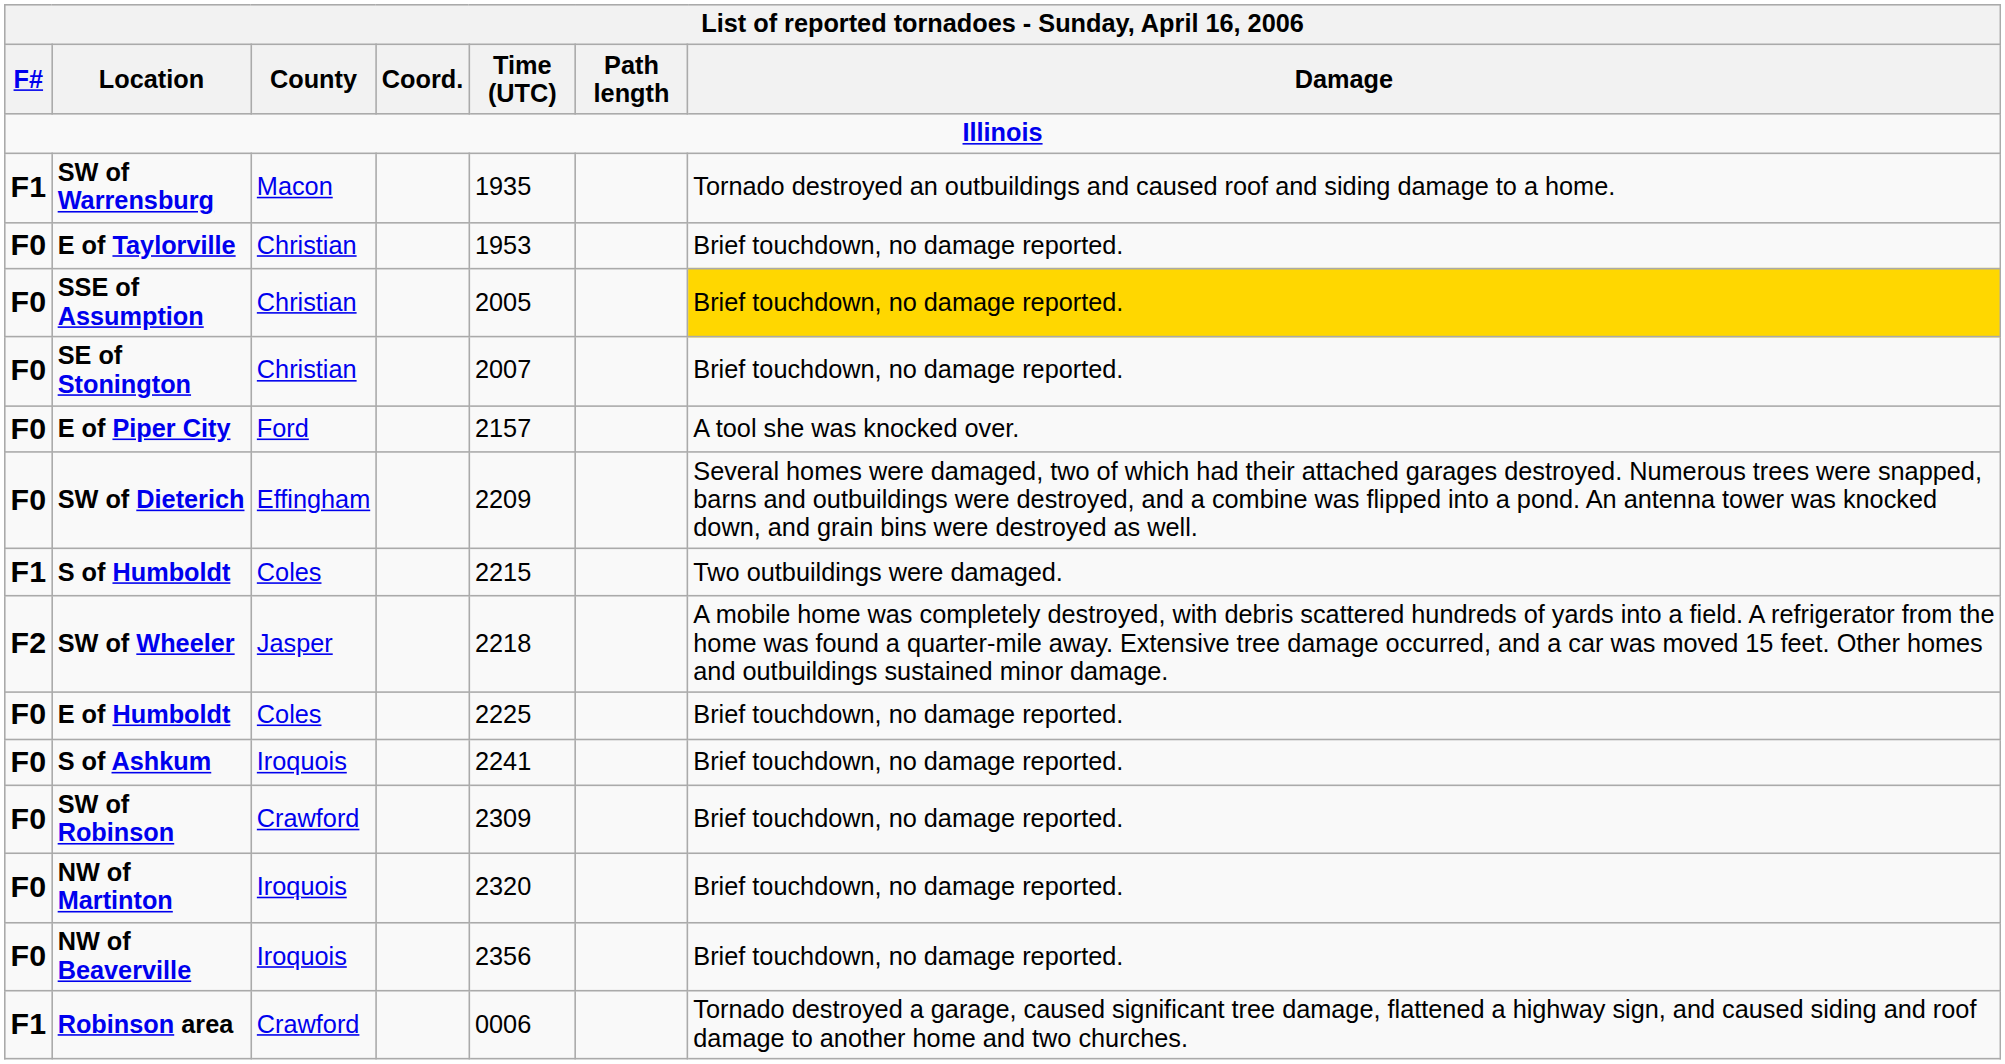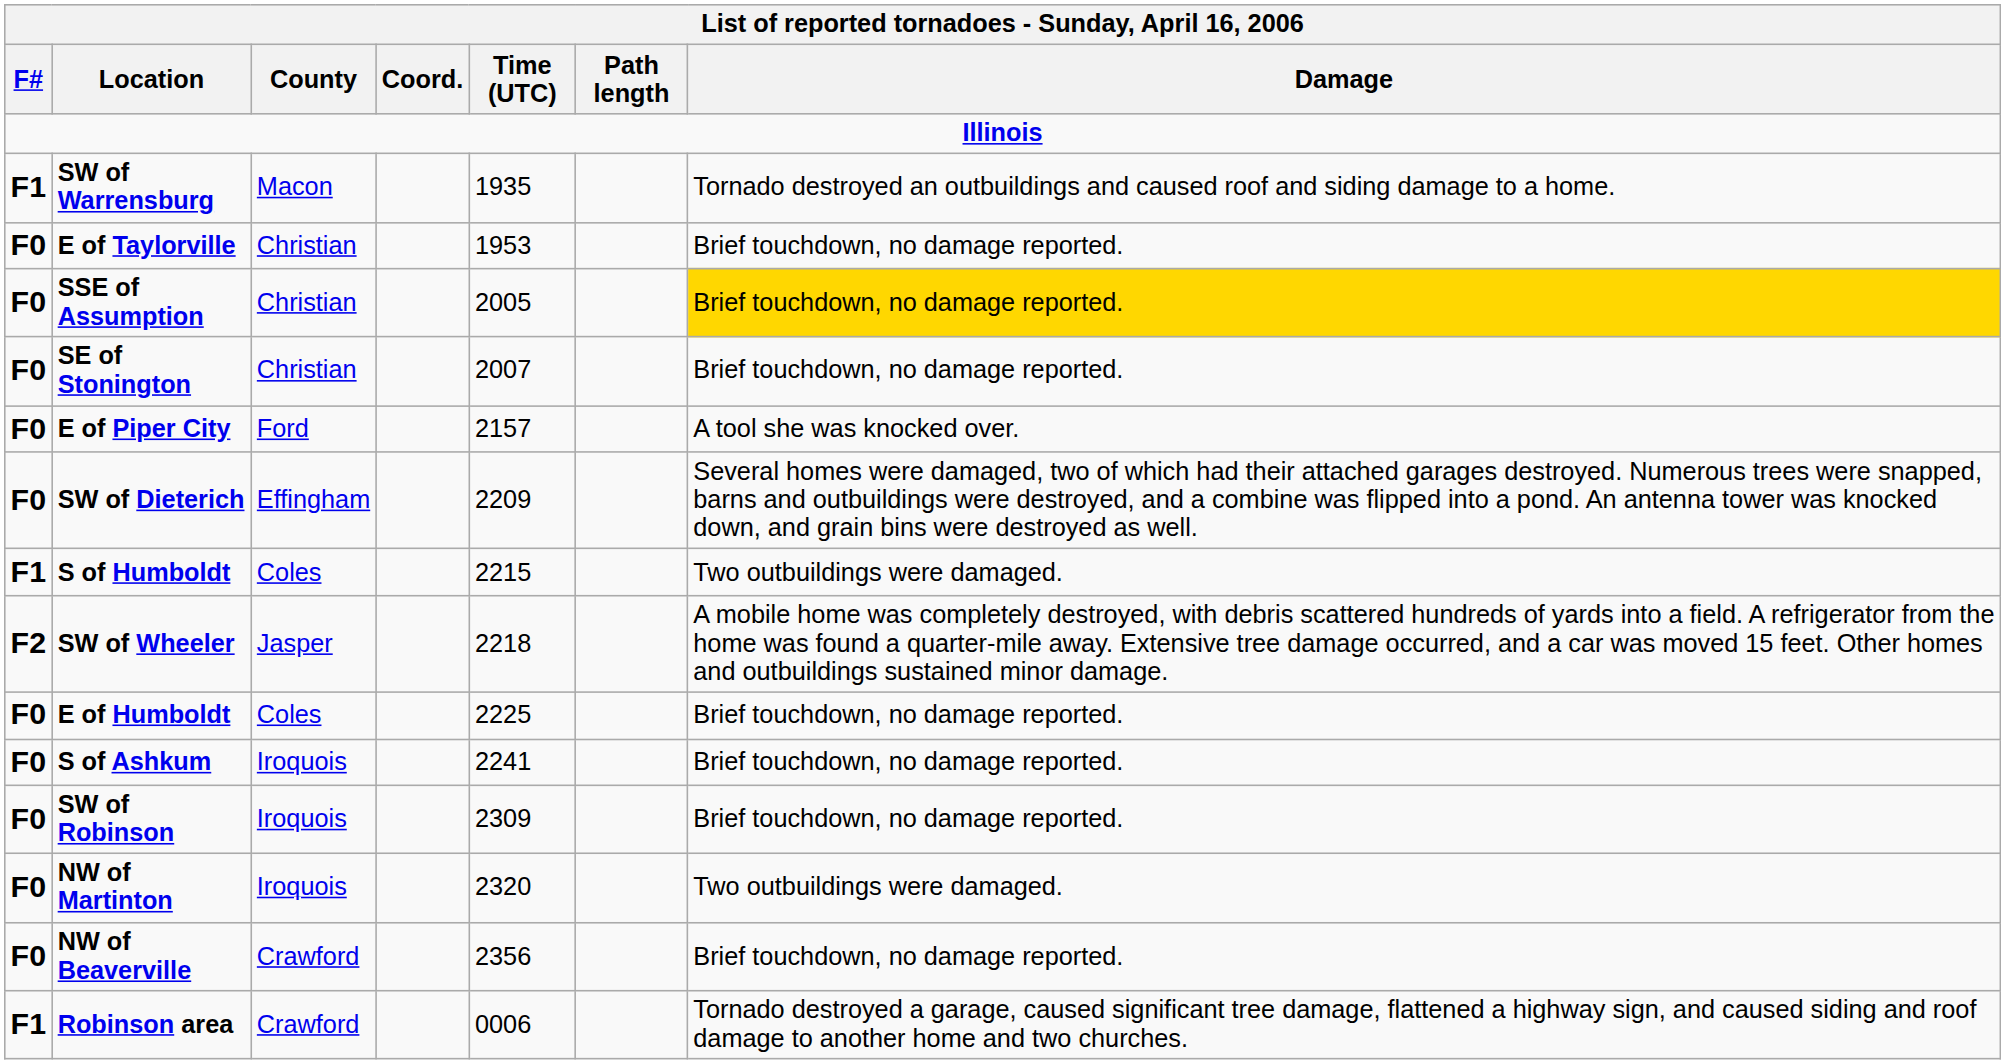(308, 819) Crawford -> (302, 819) Iroquois
(908, 887) Brief touchdown, no damage reported. -> (878, 887) Two outbuildings were damaged.
(302, 956) Iroquois -> (308, 956) Crawford
